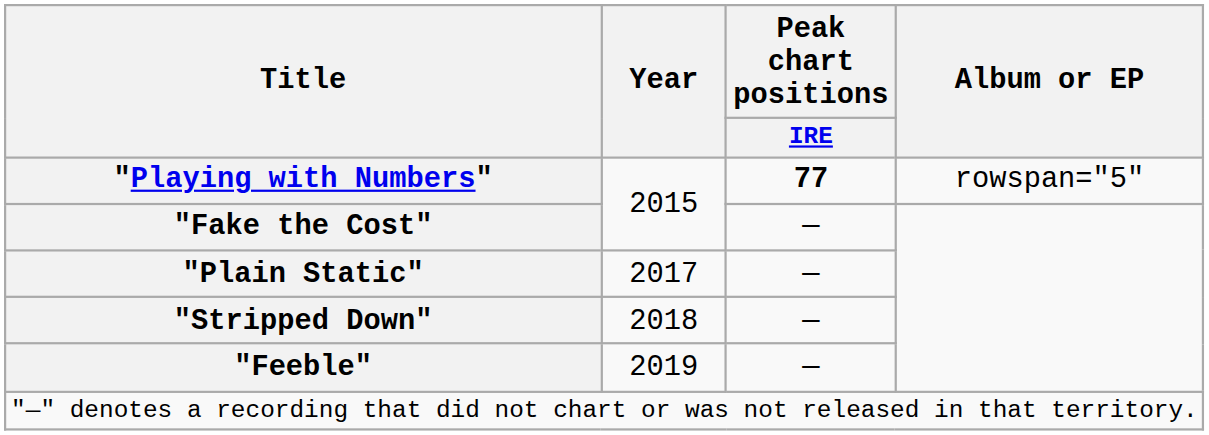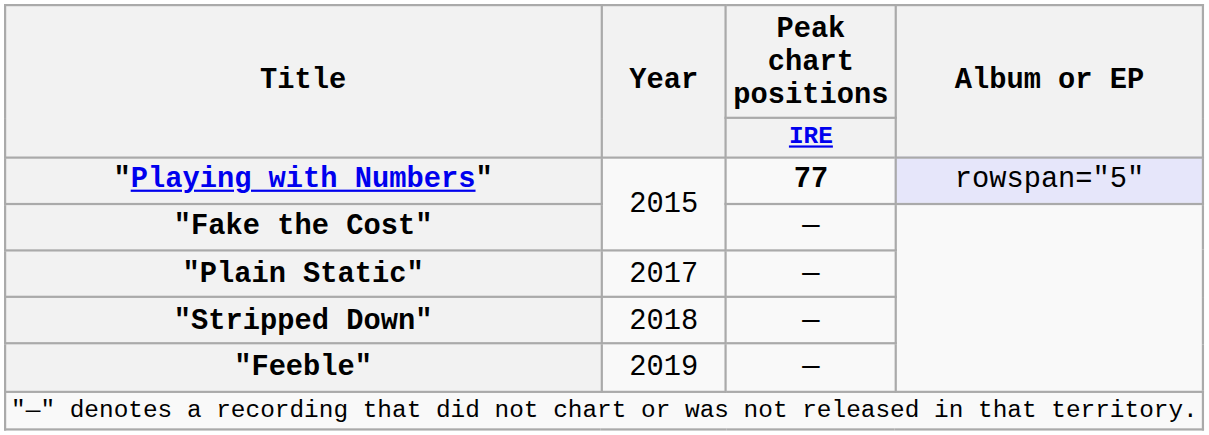(1050, 180) no background -> (1050, 180) lavender background
